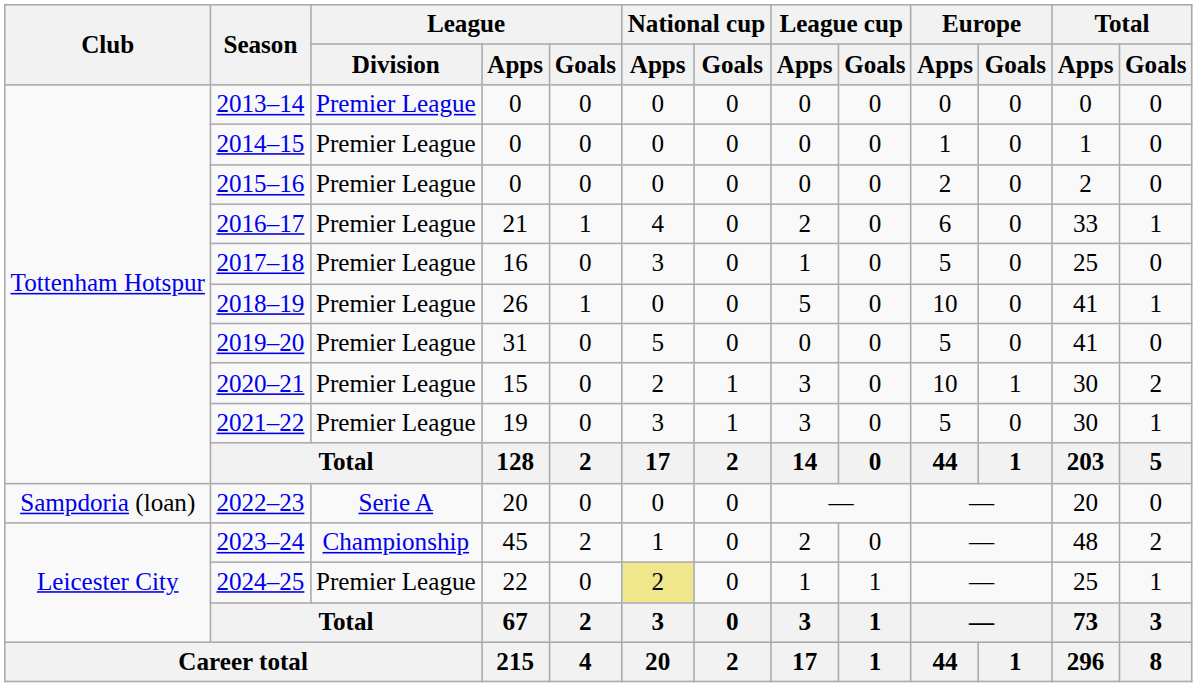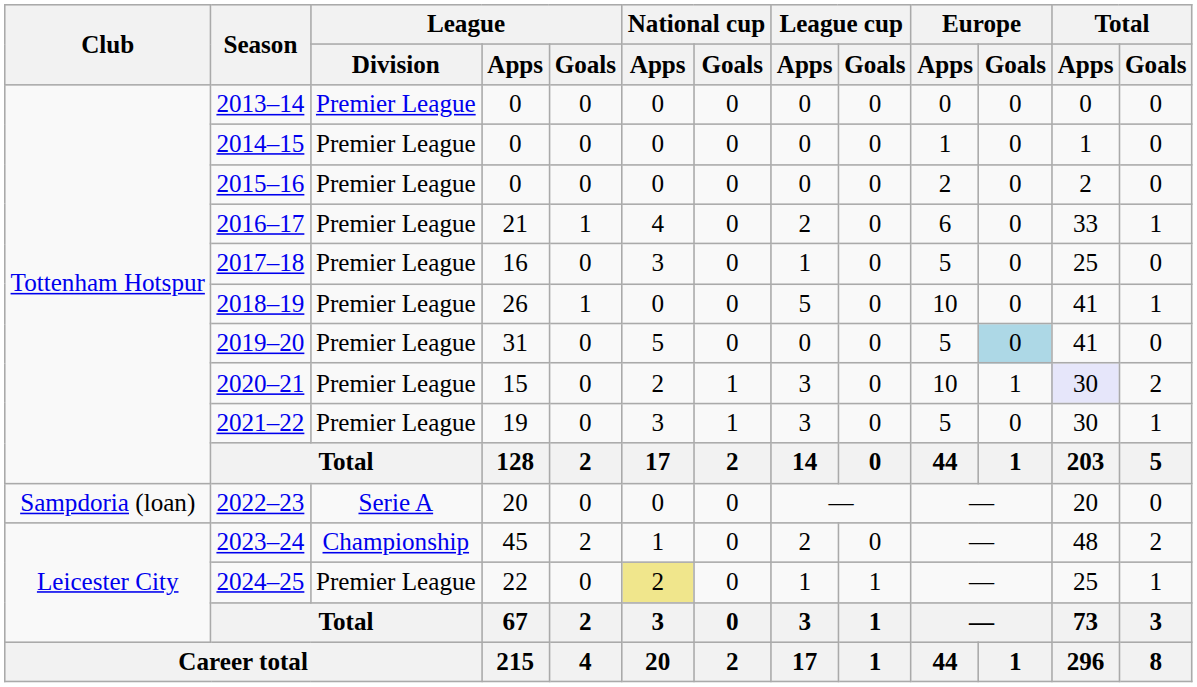(1015, 343) no background -> (1015, 343) lightblue background
(1086, 382) no background -> (1086, 382) lavender background
